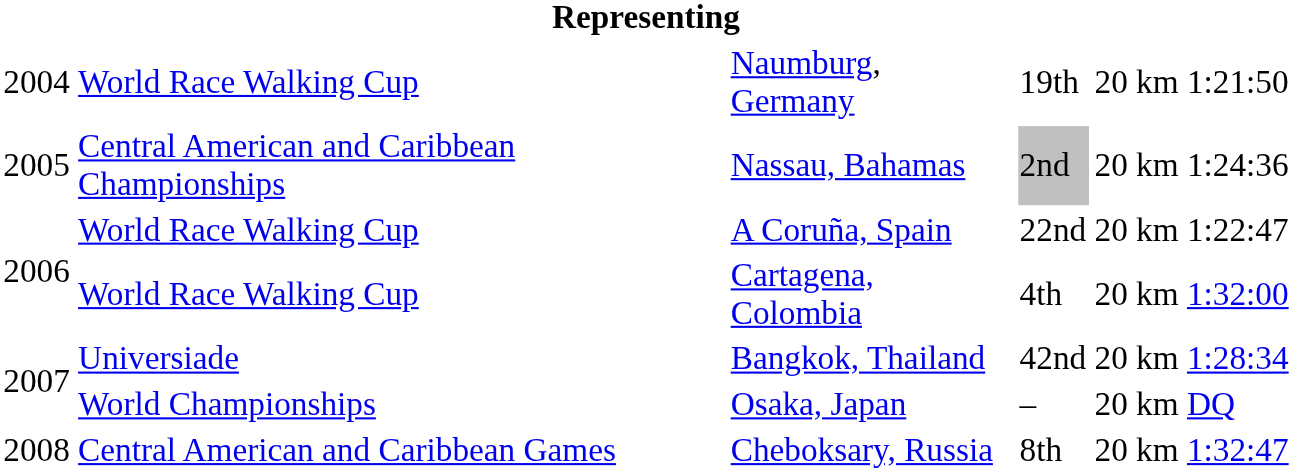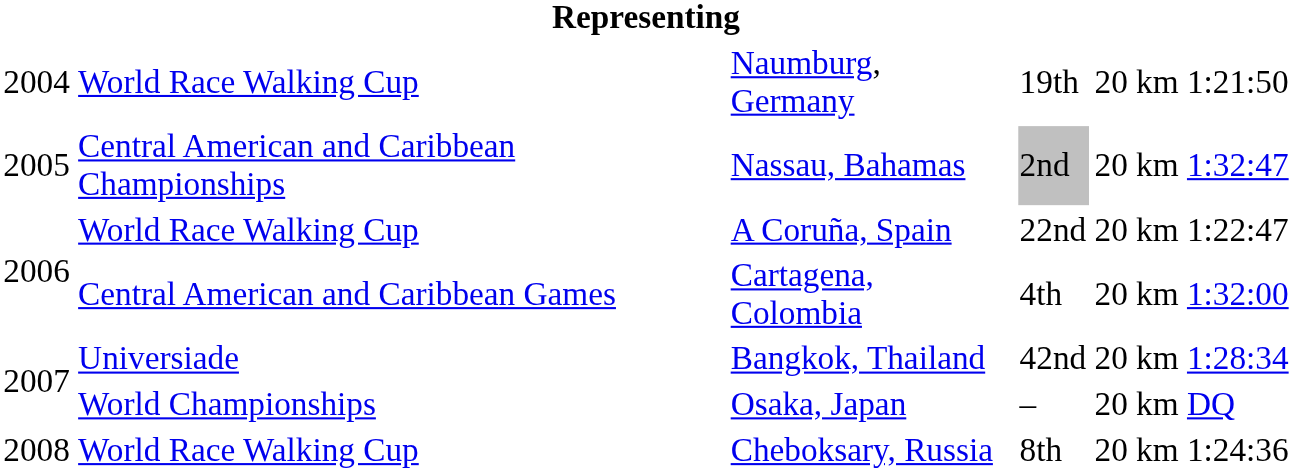(1238, 165) 1:24:36 -> (1238, 165) 1:32:47
(248, 294) World Race Walking Cup -> (347, 294) Central American and Caribbean Games
(347, 450) Central American and Caribbean Games -> (248, 450) World Race Walking Cup
(1238, 450) 1:32:47 -> (1238, 450) 1:24:36
